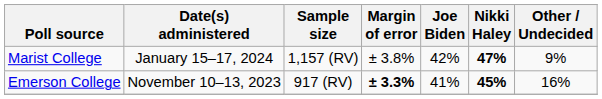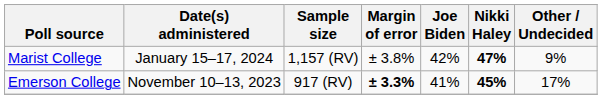(556, 82) 16% -> (556, 82) 17%
